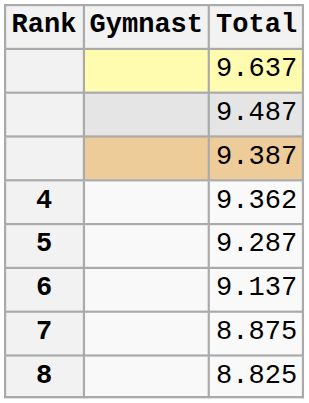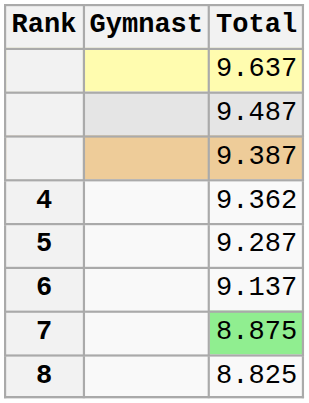(257, 333) no background -> (257, 333) lightgreen background
